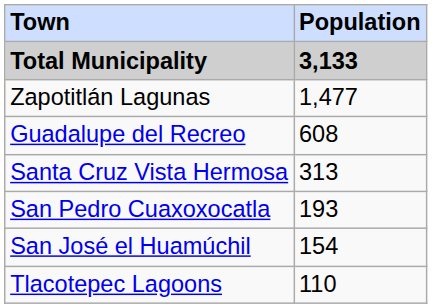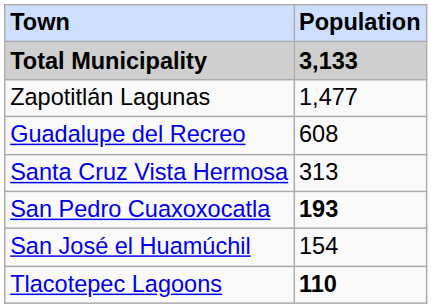(319, 209) normal -> (319, 209) bold
(318, 284) normal -> (318, 284) bold
